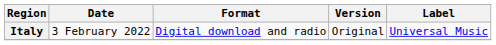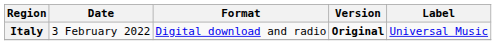(358, 31) normal -> (358, 31) bold
